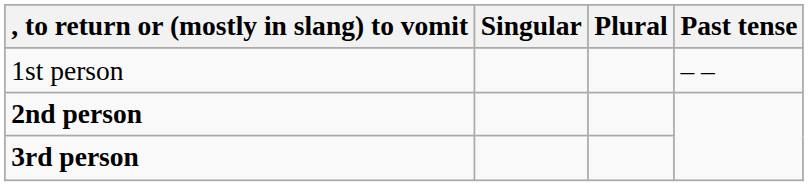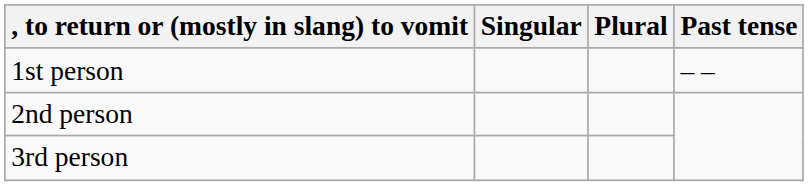(77, 113) bold -> (72, 113) normal
(75, 157) bold -> (70, 157) normal
